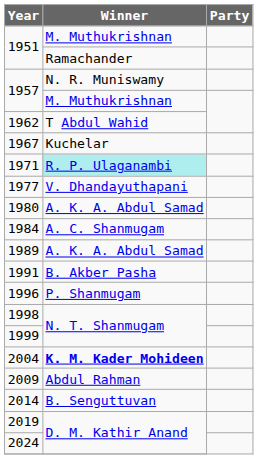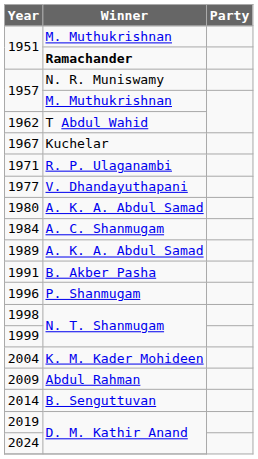(89, 58) normal -> (89, 58) bold
(109, 165) paleturquoise background -> (109, 165) no background
(125, 358) bold -> (125, 358) normal
